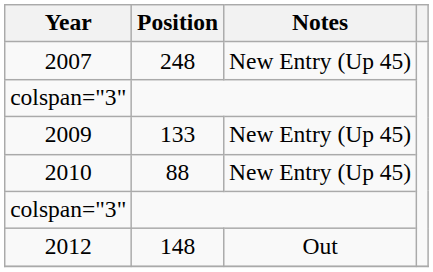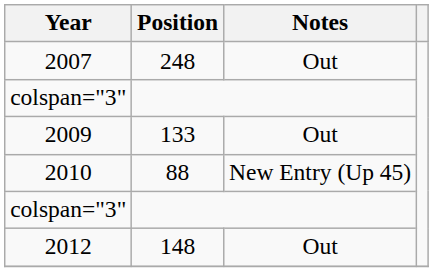(320, 60) New Entry (Up 45) -> (320, 60) Out
(320, 135) New Entry (Up 45) -> (320, 135) Out
